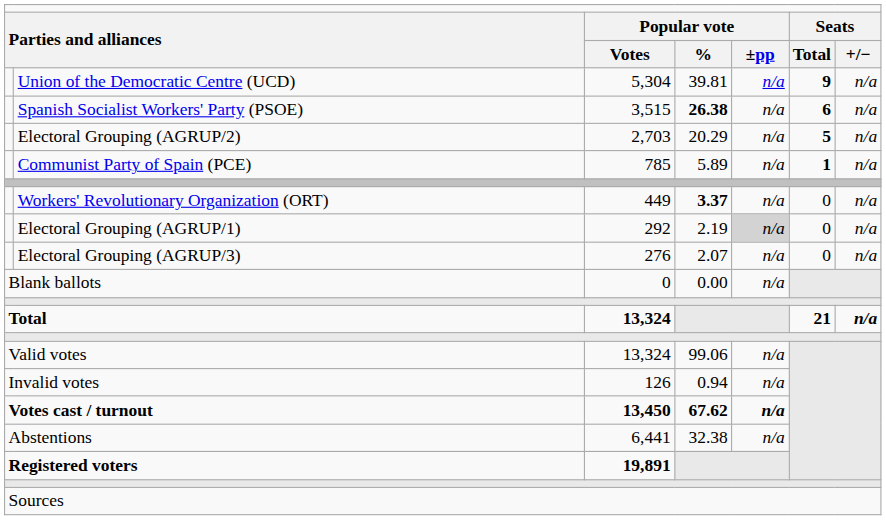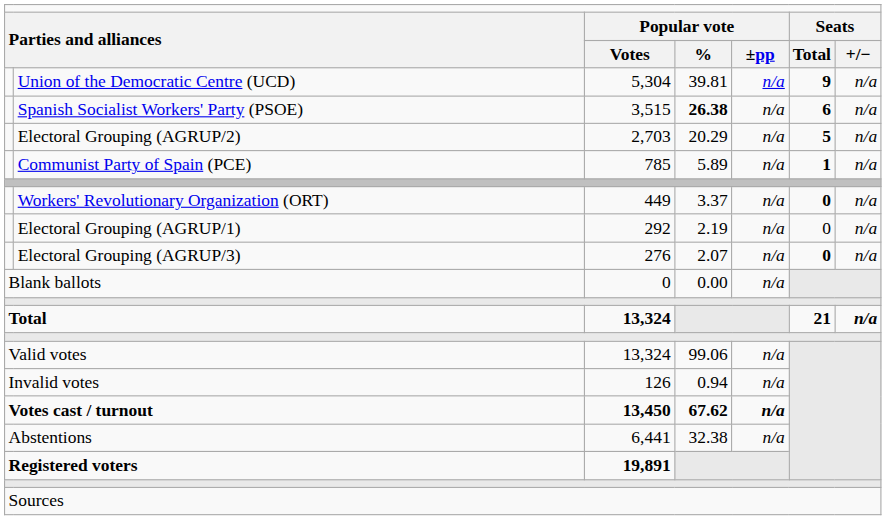(712, 200) bold -> (712, 200) normal
(827, 200) normal -> (827, 200) bold
(774, 228) lightgrey background -> (774, 228) no background
(827, 255) normal -> (827, 255) bold
